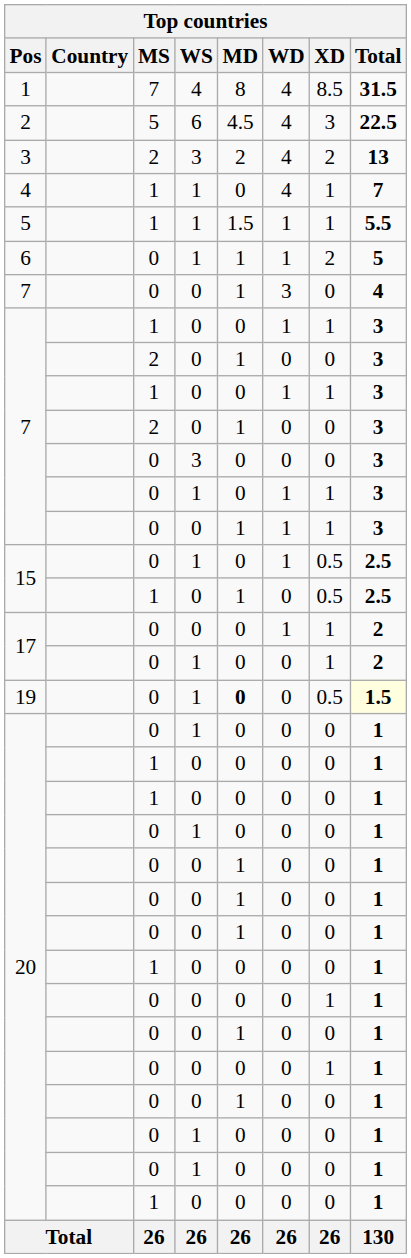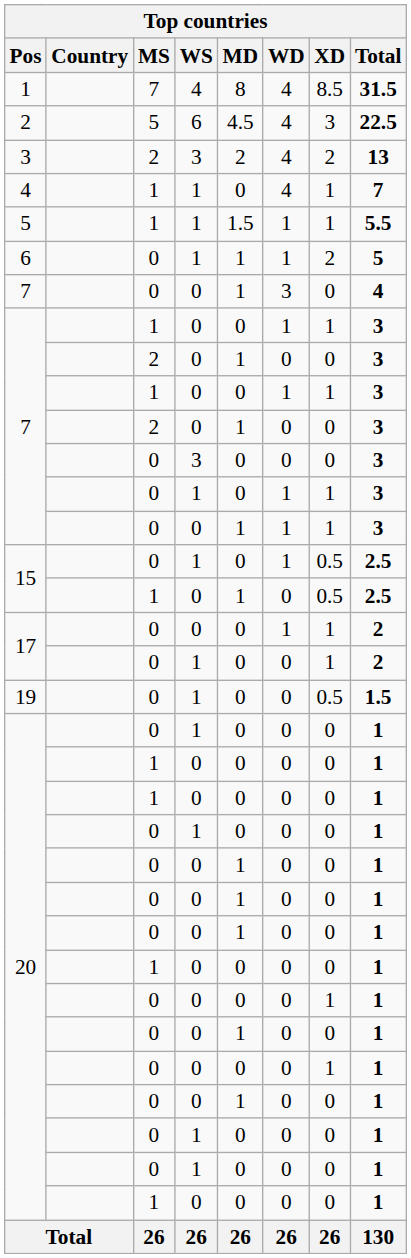(240, 696) bold -> (240, 696) normal
(378, 696) lightyellow background -> (378, 696) no background
